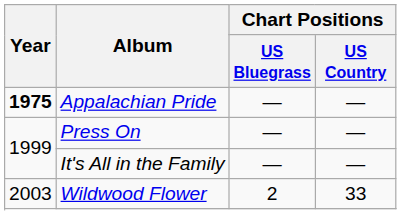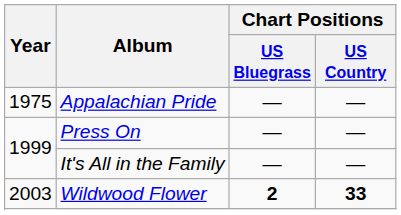(30, 102) bold -> (30, 102) normal
(272, 193) normal -> (272, 193) bold
(356, 193) normal -> (356, 193) bold
